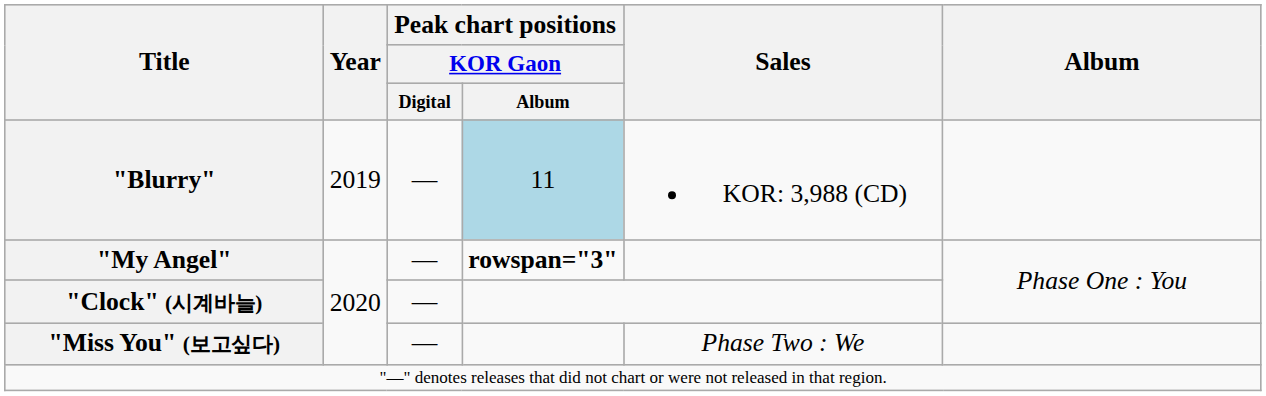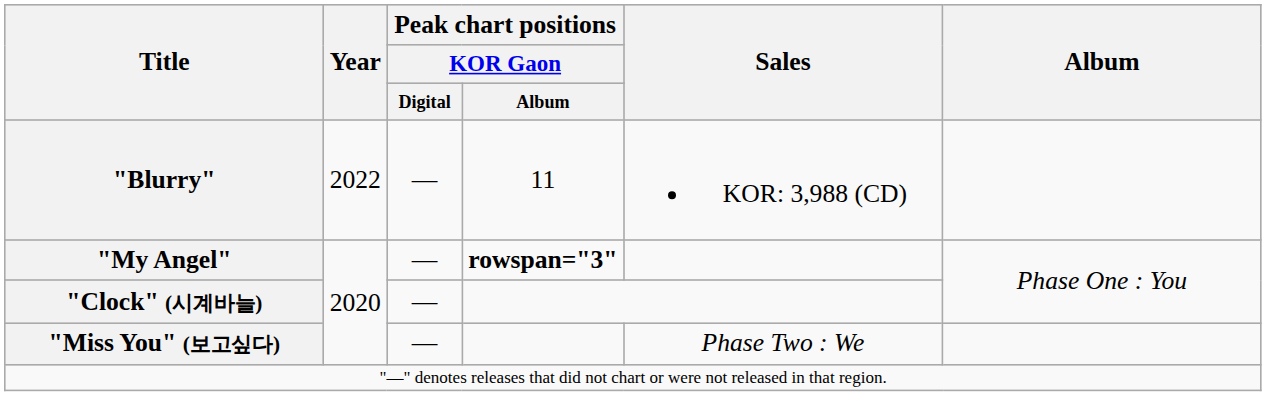(355, 179) 2019 -> (355, 179) 2022
(543, 179) lightblue background -> (543, 179) no background
